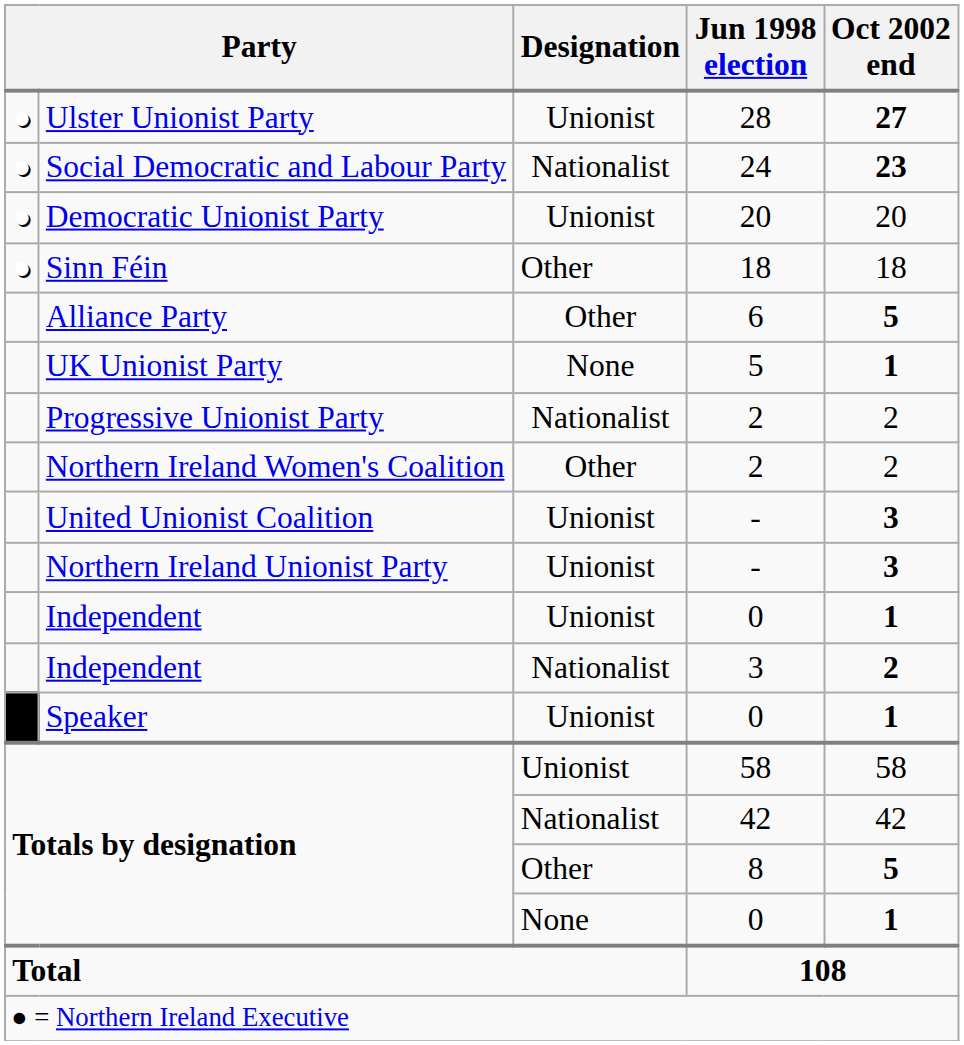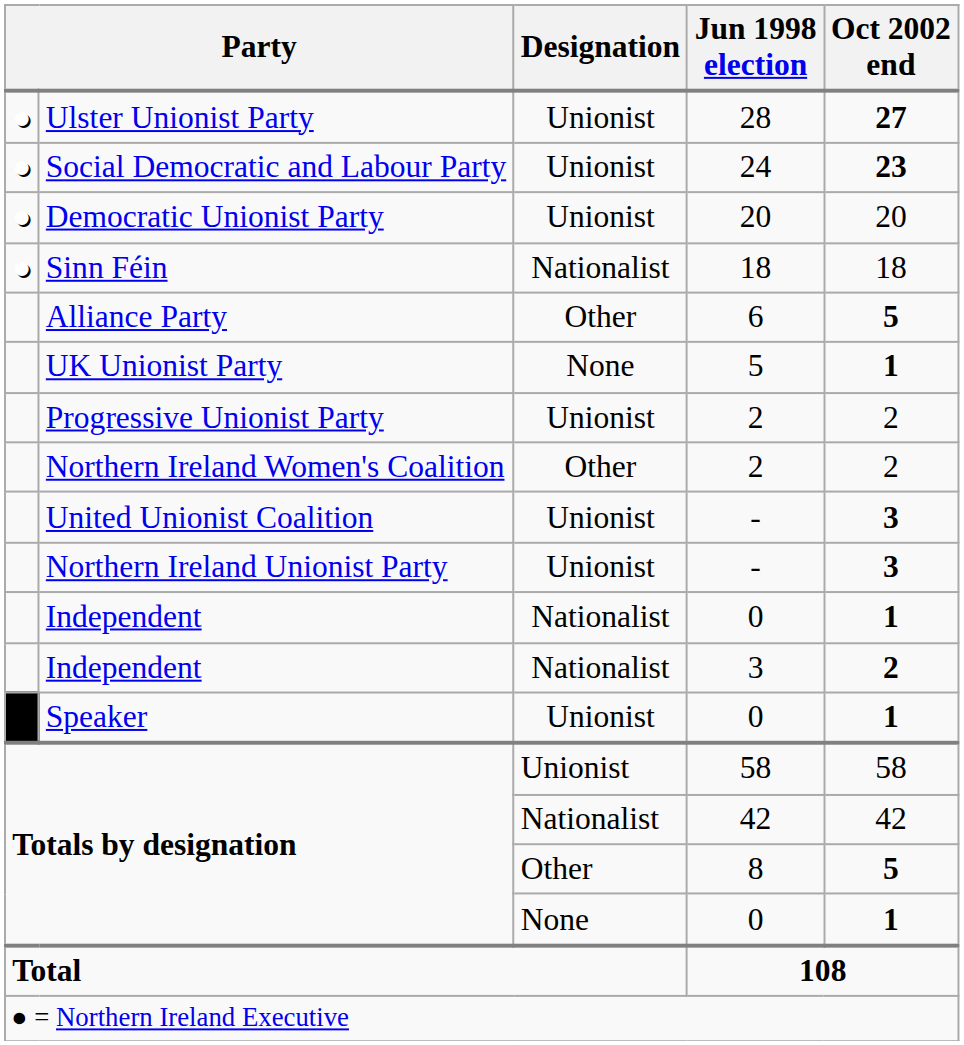(600, 166) Nationalist -> (600, 166) Unionist
(557, 266) Other -> (600, 266) Nationalist
(600, 416) Nationalist -> (600, 416) Unionist
(600, 616) Unionist -> (600, 616) Nationalist
